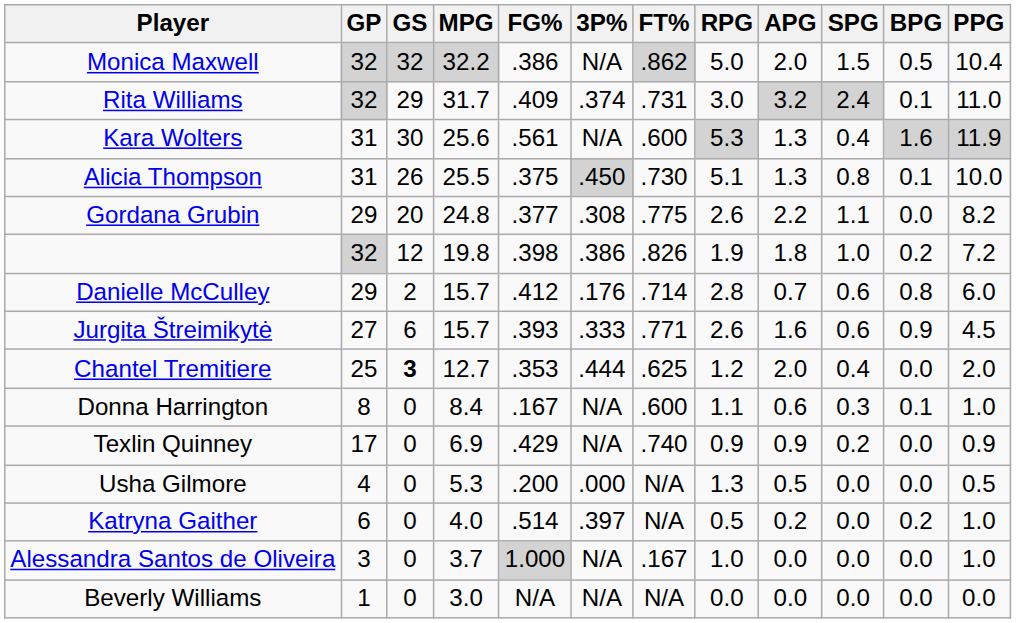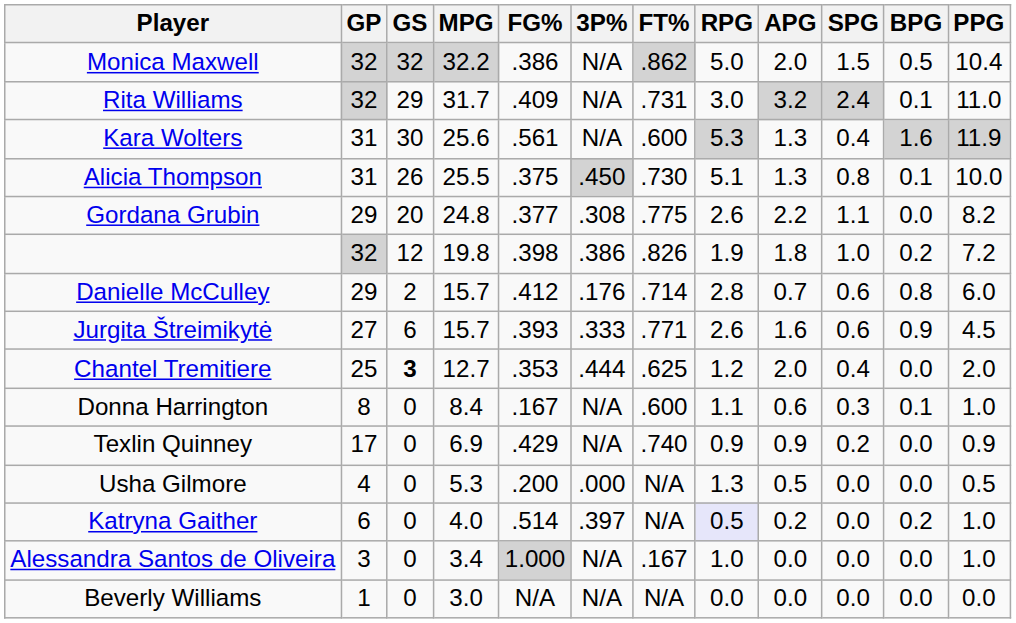(602, 100) .374 -> (602, 100) N/A
(727, 521) no background -> (727, 521) lavender background
(466, 560) 3.7 -> (466, 560) 3.4
